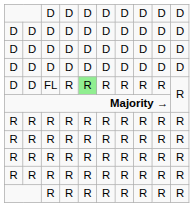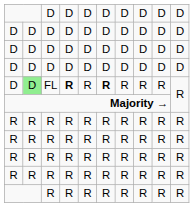(32, 85) no background -> (32, 85) lightgreen background
(69, 85) normal -> (69, 85) bold
(88, 85) lightgreen background -> (88, 85) no background
(106, 85) normal -> (106, 85) bold
